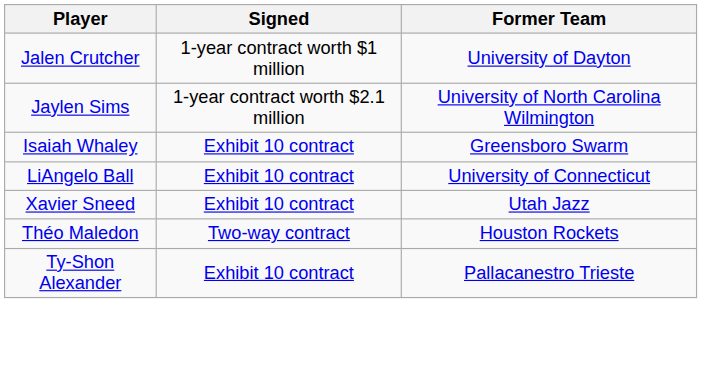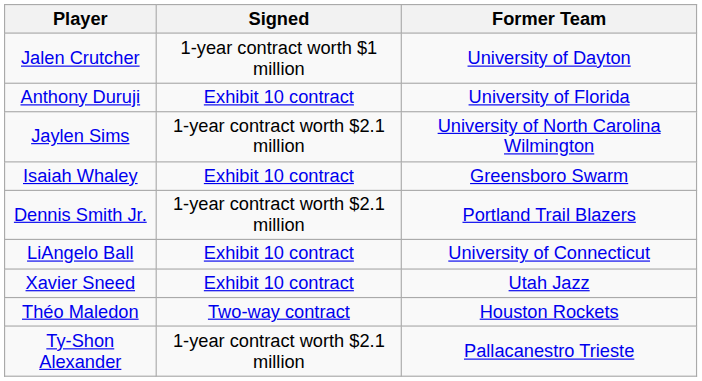+ row: (80, 97)
+ row: (80, 214)
(279, 272) Exhibit 10 contract -> (279, 351) 1-year contract worth $2.1 million
